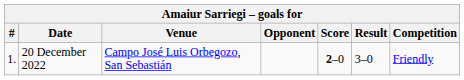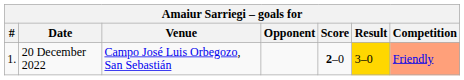(364, 58) no background -> (364, 58) gold background
(413, 58) no background -> (413, 58) lightsalmon background
